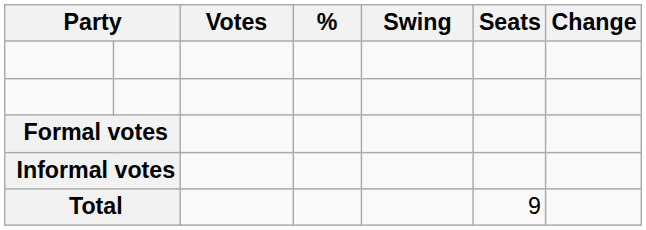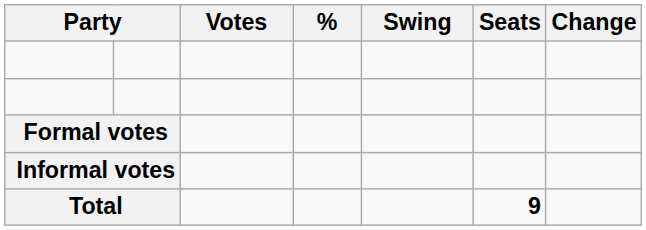(534, 206) normal -> (534, 206) bold
